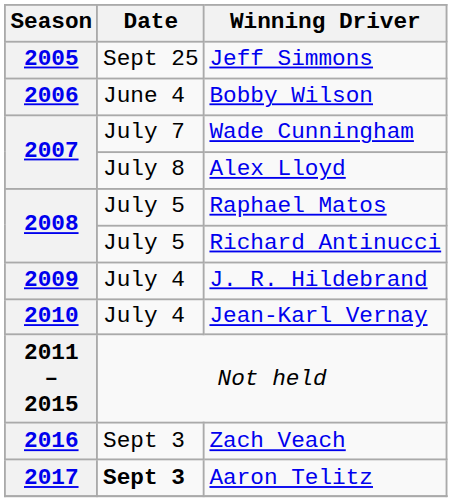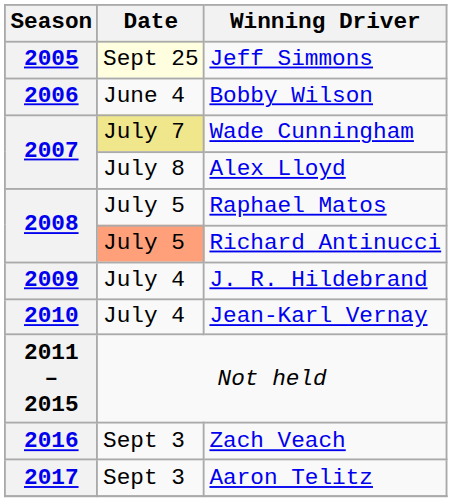(151, 60) no background -> (151, 60) lightyellow background
(144, 134) no background -> (144, 134) khaki background
(144, 244) no background -> (144, 244) lightsalmon background
(144, 479) bold -> (144, 479) normal
